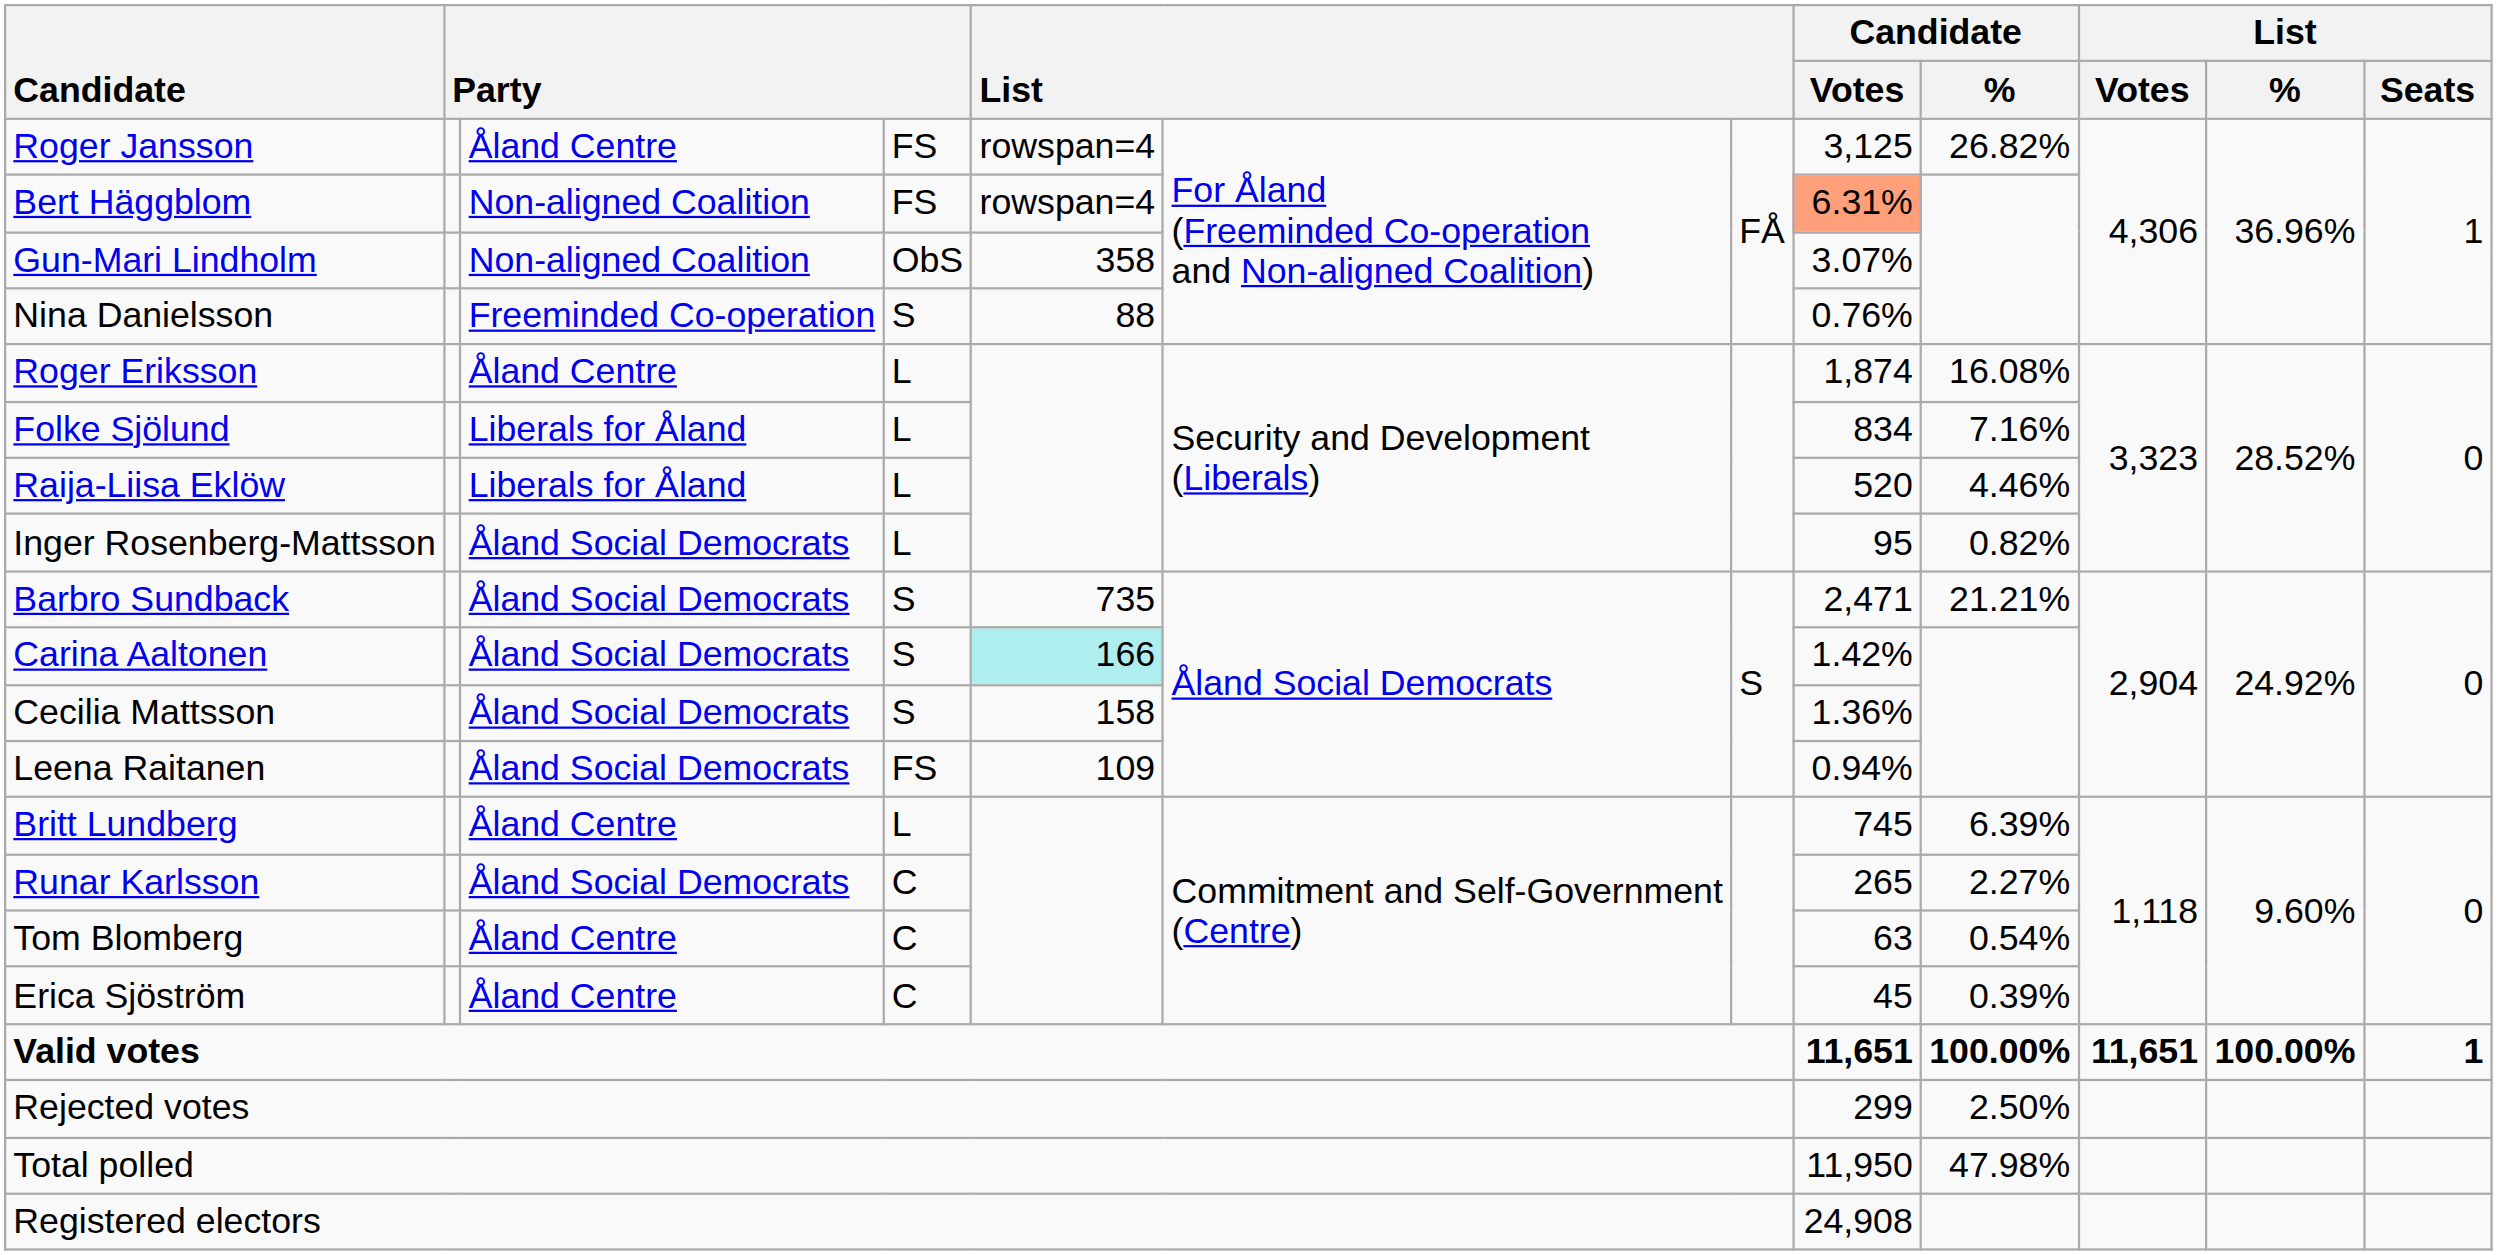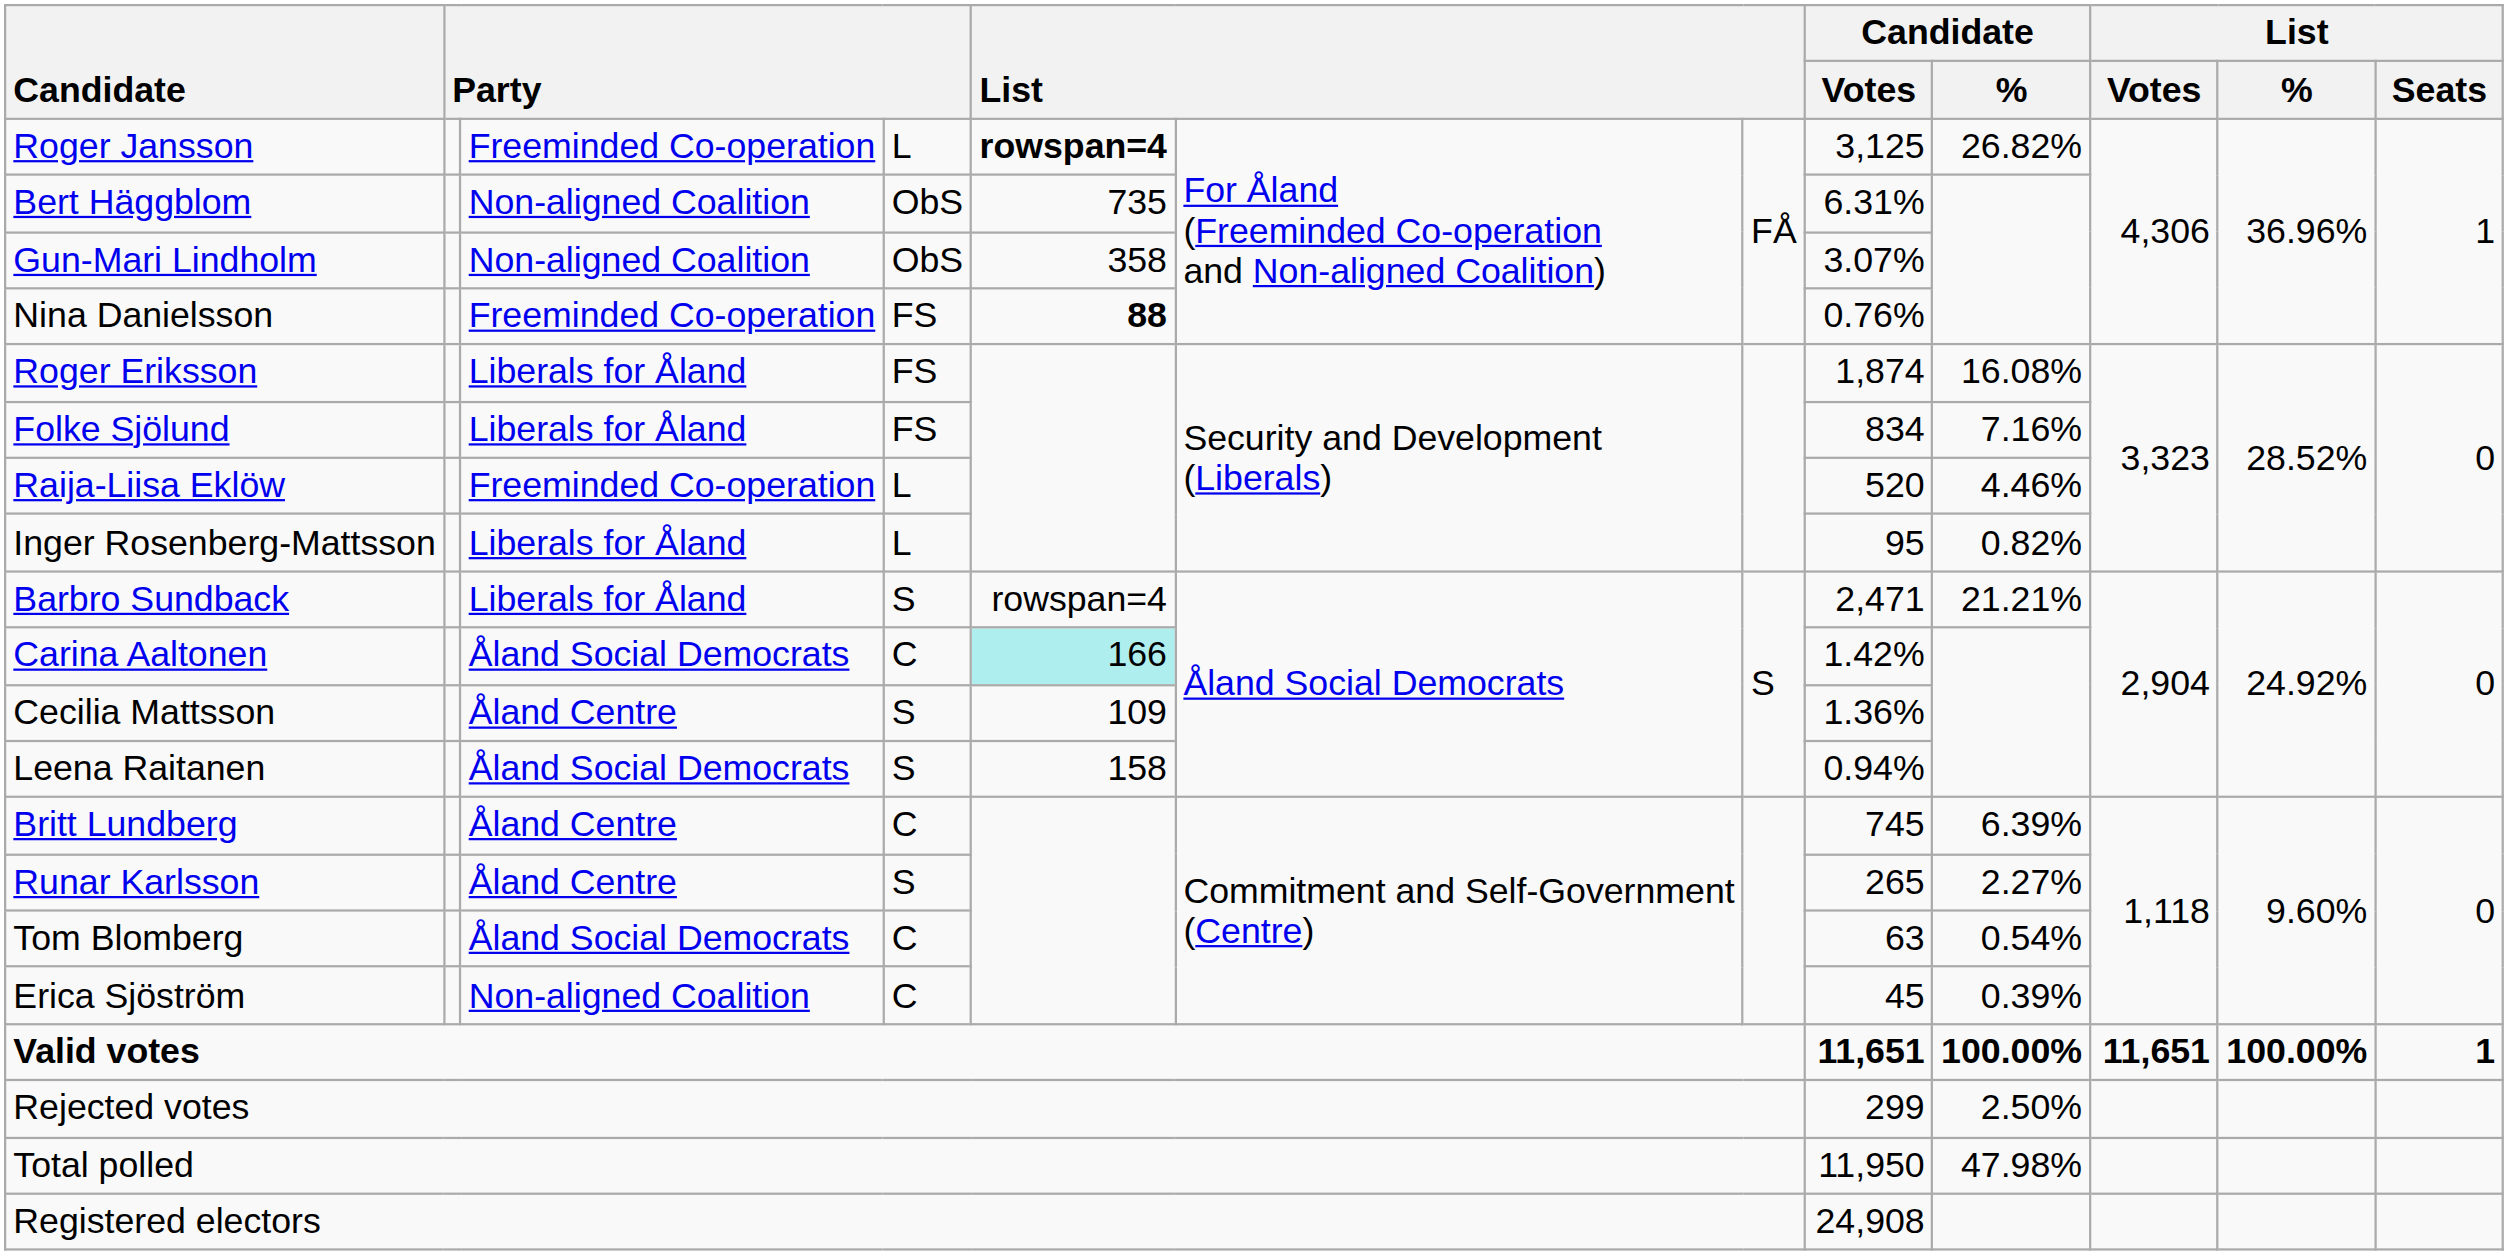(573, 145) Åland Centre -> (672, 145) Freeminded Co-operation
(915, 145) FS -> (902, 145) L
(1067, 145) normal -> (1073, 145) bold
(915, 202) FS -> (927, 202) ObS
(1067, 202) rowspan=4 -> (1137, 202) 735
(1862, 202) lightsalmon background -> (1874, 202) no background
(904, 315) S -> (915, 315) FS
(1135, 315) normal -> (1147, 315) bold
(573, 372) Åland Centre -> (608, 372) Liberals for Åland
(902, 372) L -> (915, 372) FS
(902, 428) L -> (915, 428) FS
(608, 485) Liberals for Åland -> (672, 485) Freeminded Co-operation
(659, 542) Åland Social Democrats -> (608, 542) Liberals for Åland
(659, 598) Åland Social Democrats -> (608, 598) Liberals for Åland
(1125, 598) 735 -> (1079, 598) rowspan=4
(904, 655) S -> (905, 655) C
(659, 711) Åland Social Democrats -> (573, 711) Åland Centre
(1125, 711) 158 -> (1137, 711) 109
(915, 768) FS -> (904, 768) S
(1125, 768) 109 -> (1137, 768) 158
(902, 825) L -> (905, 825) C
(659, 881) Åland Social Democrats -> (573, 881) Åland Centre
(905, 881) C -> (904, 881) S
(573, 938) Åland Centre -> (659, 938) Åland Social Democrats
(573, 994) Åland Centre -> (639, 994) Non-aligned Coalition
